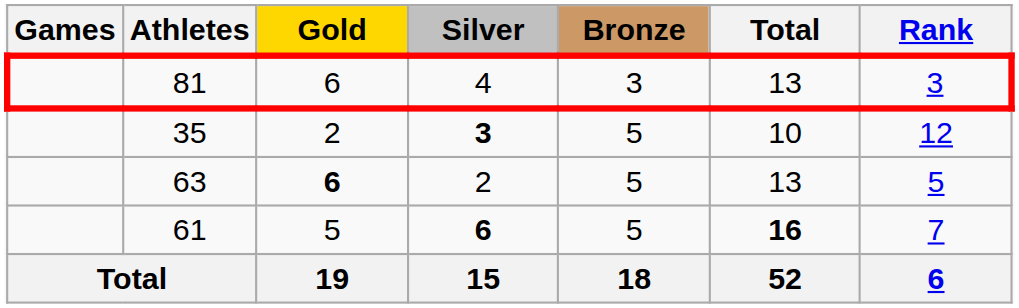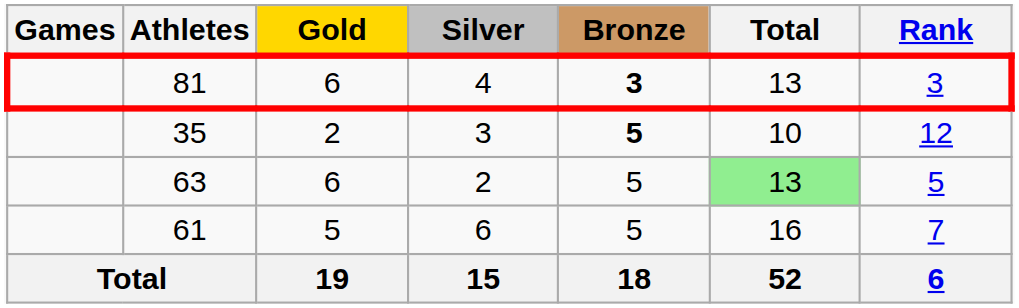(634, 82) normal -> (634, 82) bold
(483, 134) bold -> (483, 134) normal
(634, 134) normal -> (634, 134) bold
(332, 182) bold -> (332, 182) normal
(785, 182) no background -> (785, 182) lightgreen background
(483, 230) bold -> (483, 230) normal
(785, 230) bold -> (785, 230) normal
